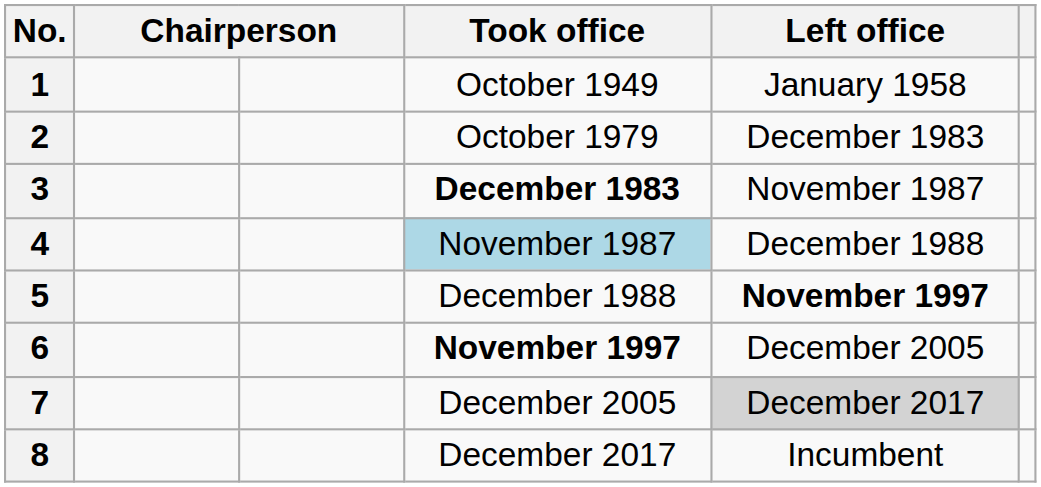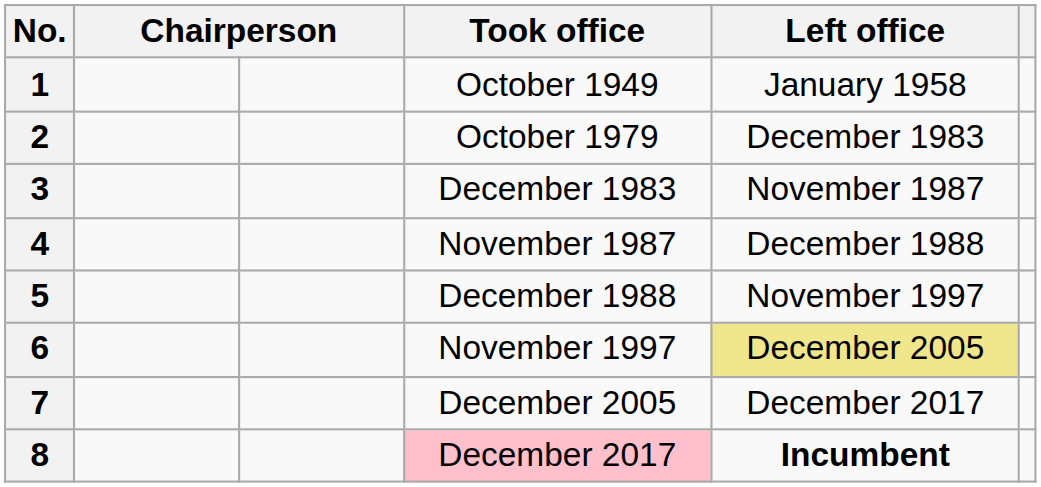(557, 190) bold -> (557, 190) normal
(557, 243) lightblue background -> (557, 243) no background
(865, 296) bold -> (865, 296) normal
(557, 349) bold -> (557, 349) normal
(865, 349) no background -> (865, 349) khaki background
(865, 402) lightgrey background -> (865, 402) no background
(557, 455) no background -> (557, 455) pink background
(865, 455) normal -> (865, 455) bold
